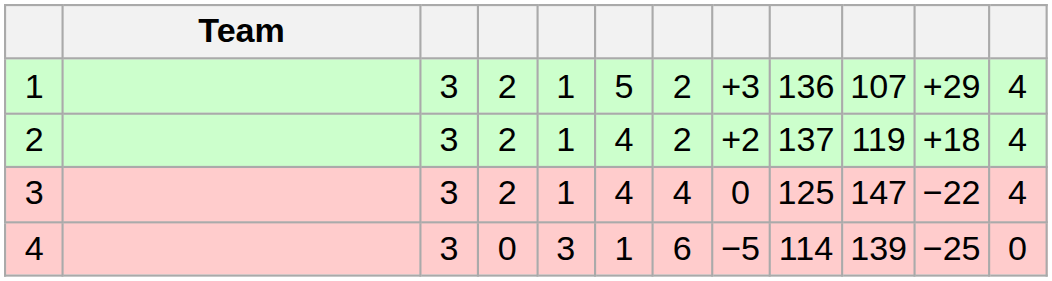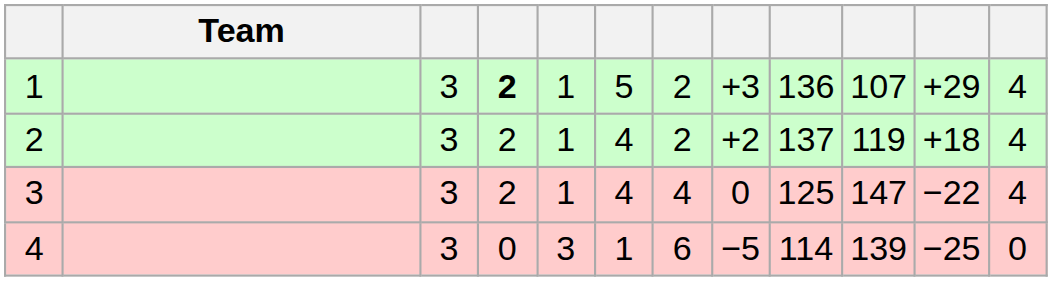(507, 85) normal -> (507, 85) bold
